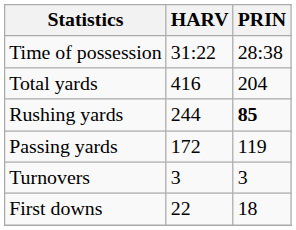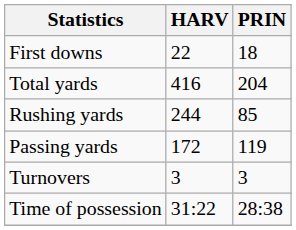rows swapped: (56, 209) <-> (85, 51)
(248, 114) bold -> (248, 114) normal
